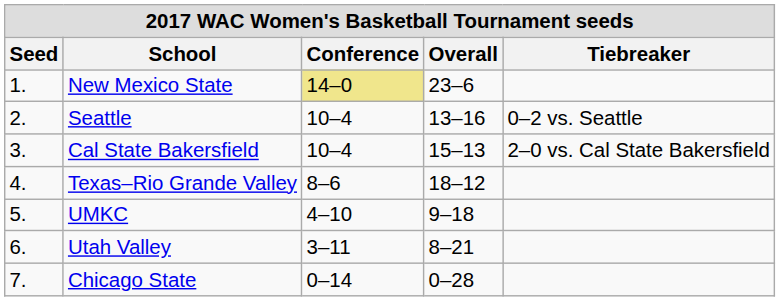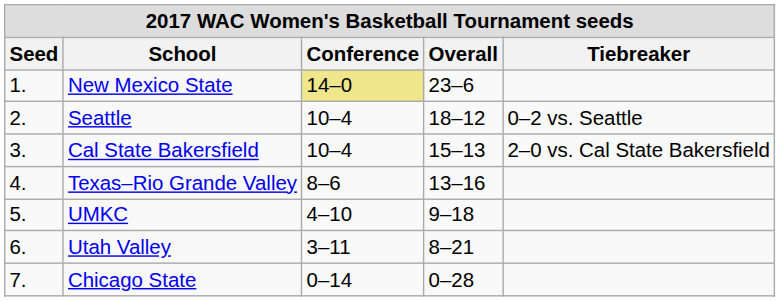(457, 118) 13–16 -> (457, 118) 18–12
(457, 183) 18–12 -> (457, 183) 13–16
